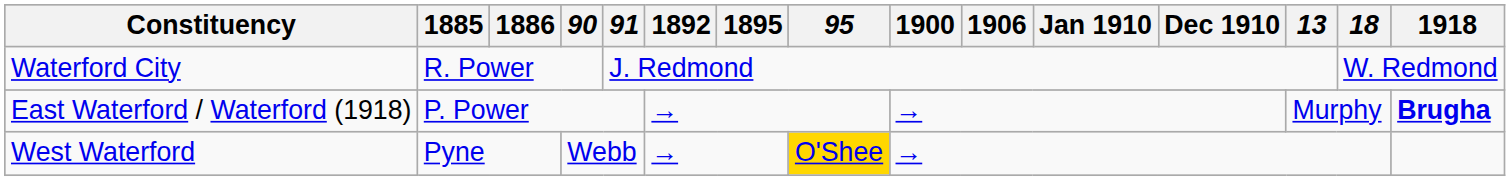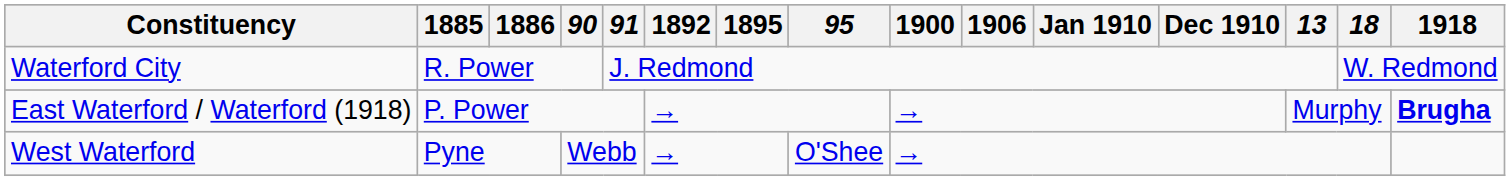(839, 152) gold background -> (839, 152) no background
